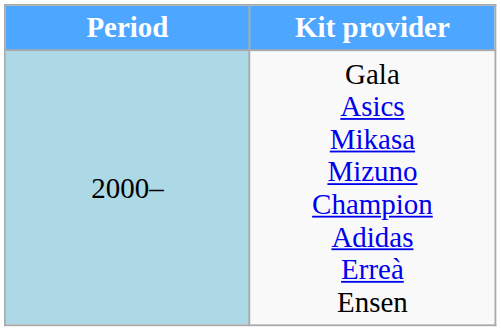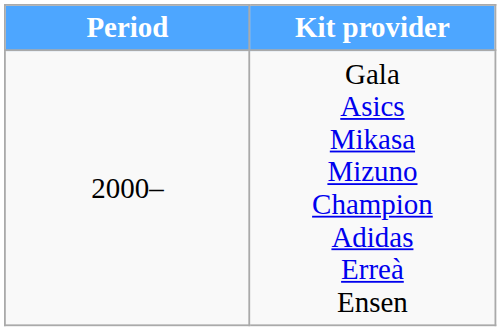(127, 187) lightblue background -> (127, 187) no background
